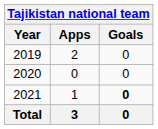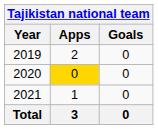(75, 74) no background -> (75, 74) gold background
(126, 94) bold -> (126, 94) normal
